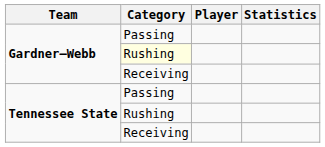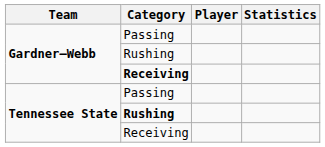(149, 54) lightyellow background -> (149, 54) no background
(156, 74) normal -> (156, 74) bold
(149, 113) normal -> (149, 113) bold
